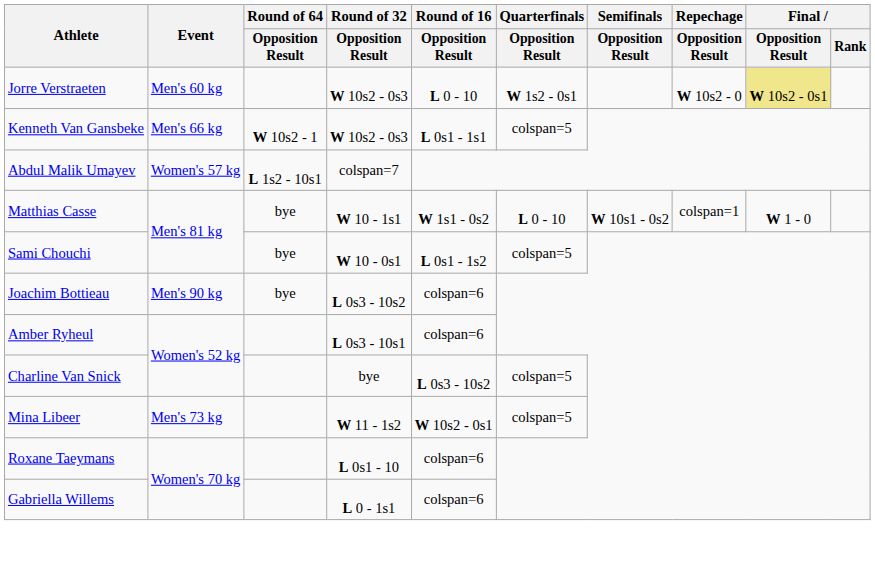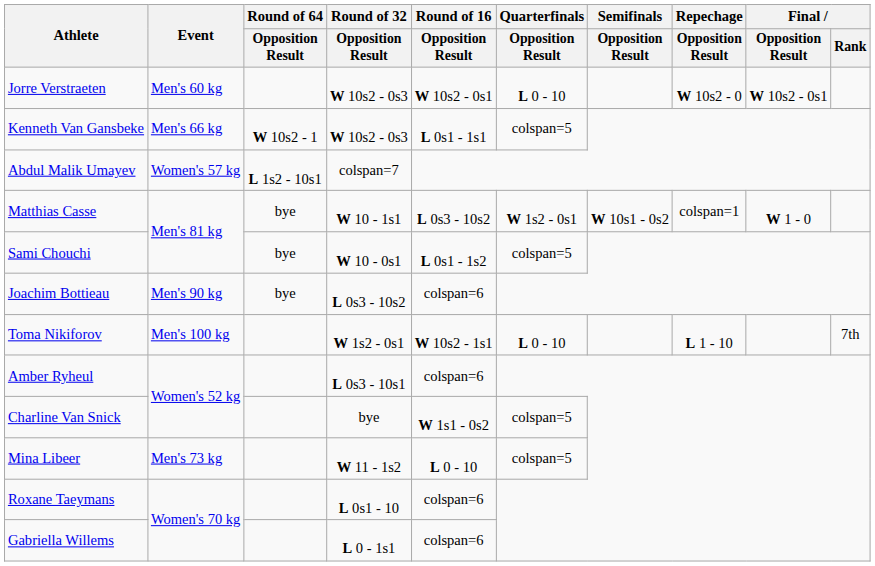(454, 96) L 0 - 10 -> (454, 96) W 10s2 - 0s1
(542, 96) W 1s2 - 0s1 -> (542, 96) L 0 - 10
(789, 96) khaki background -> (789, 96) no background
(454, 220) W 1s1 - 0s2 -> (454, 220) L 0s3 - 10s2
(542, 220) L 0 - 10 -> (542, 220) W 1s2 - 0s1
+ row: (55, 335)
(454, 384) L 0s3 - 10s2 -> (454, 426) W 1s1 - 0s2
(454, 426) W 10s2 - 0s1 -> (454, 467) L 0 - 10
